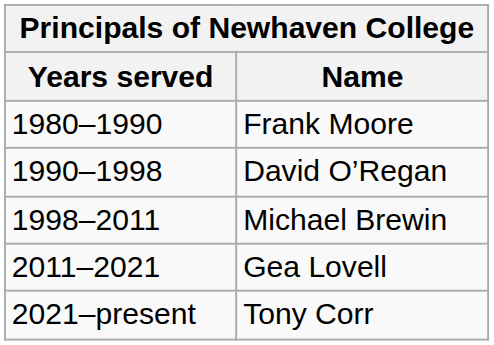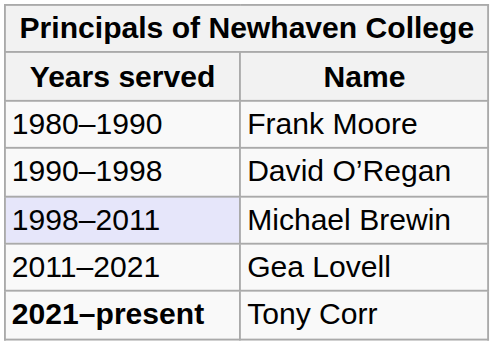(86, 219) no background -> (86, 219) lavender background
(104, 314) normal -> (108, 314) bold
